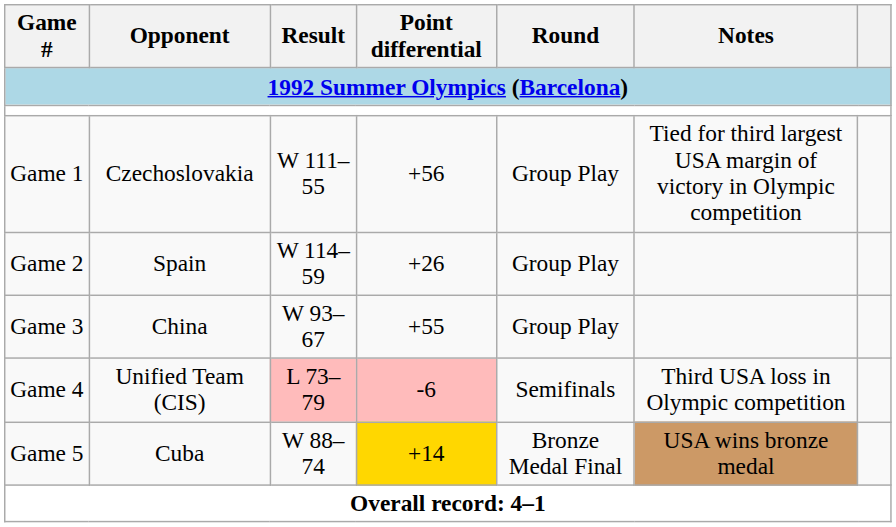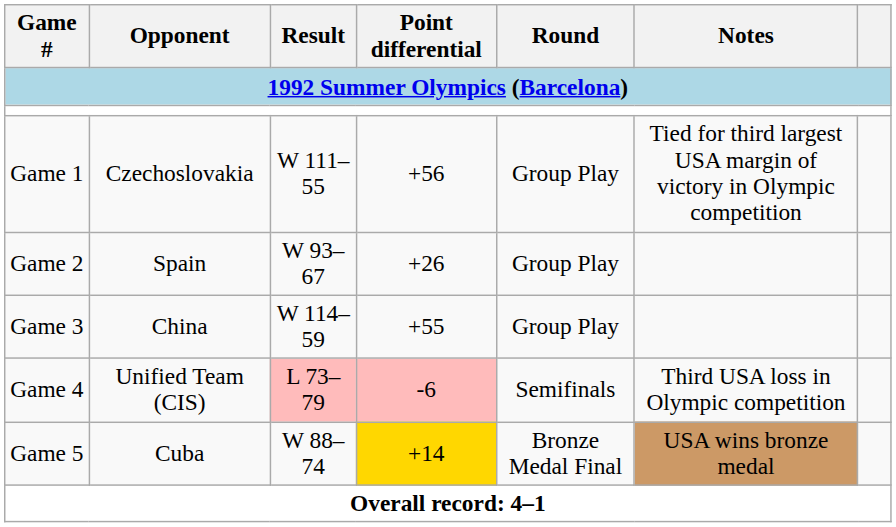(313, 263) W 114–59 -> (313, 263) W 93–67
(313, 326) W 93–67 -> (313, 326) W 114–59
